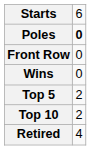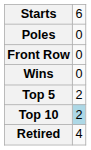(79, 34) bold -> (79, 34) normal
(79, 114) no background -> (79, 114) lightblue background
